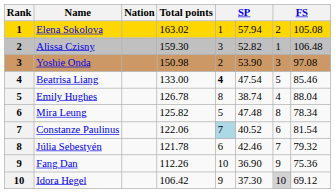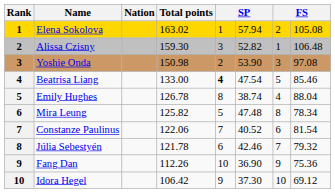(220, 130) lightblue background -> (220, 130) no background
(281, 180) lightgrey background -> (281, 180) no background
